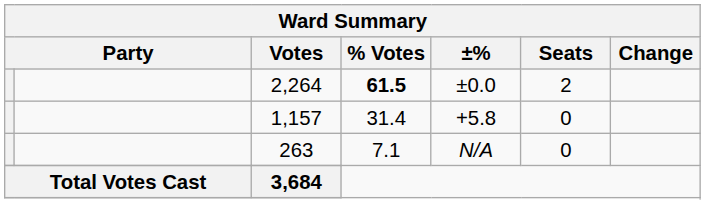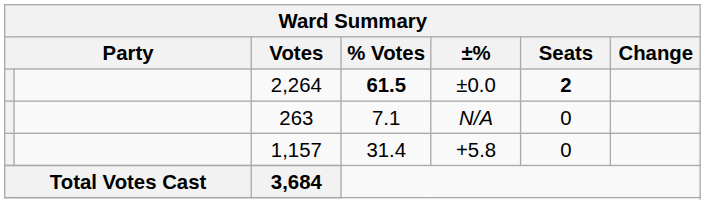(566, 85) normal -> (566, 85) bold
rows swapped: (296, 118) <-> (296, 150)
